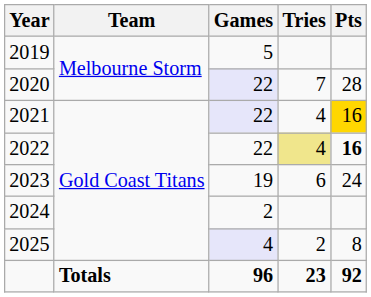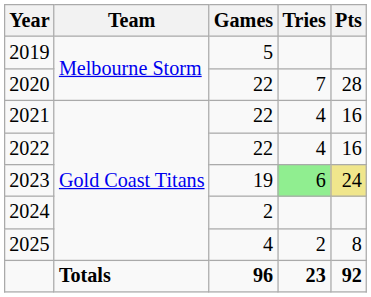(263, 84) lavender background -> (263, 84) no background
(263, 116) lavender background -> (263, 116) no background
(352, 116) gold background -> (352, 116) no background
(321, 148) khaki background -> (321, 148) no background
(352, 148) bold -> (352, 148) normal
(321, 180) no background -> (321, 180) lightgreen background
(352, 180) no background -> (352, 180) khaki background
(268, 244) lavender background -> (268, 244) no background
